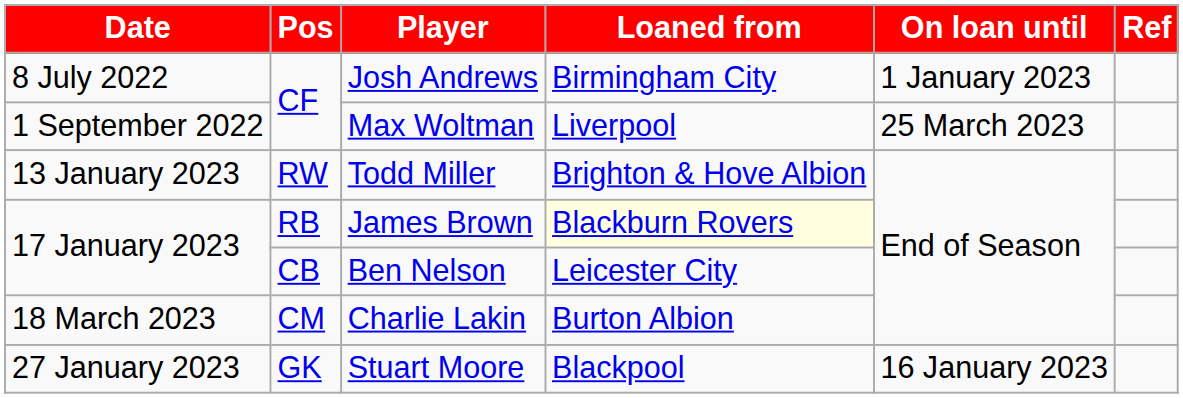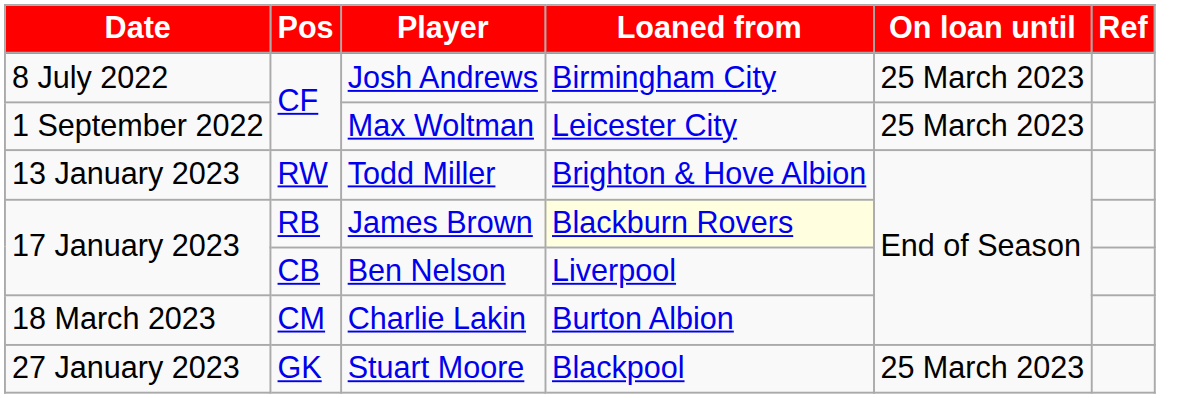(986, 77) 1 January 2023 -> (982, 77) 25 March 2023
(614, 125) Liverpool -> (645, 125) Leicester City
(645, 271) Leicester City -> (614, 271) Liverpool
(994, 367) 16 January 2023 -> (982, 367) 25 March 2023
